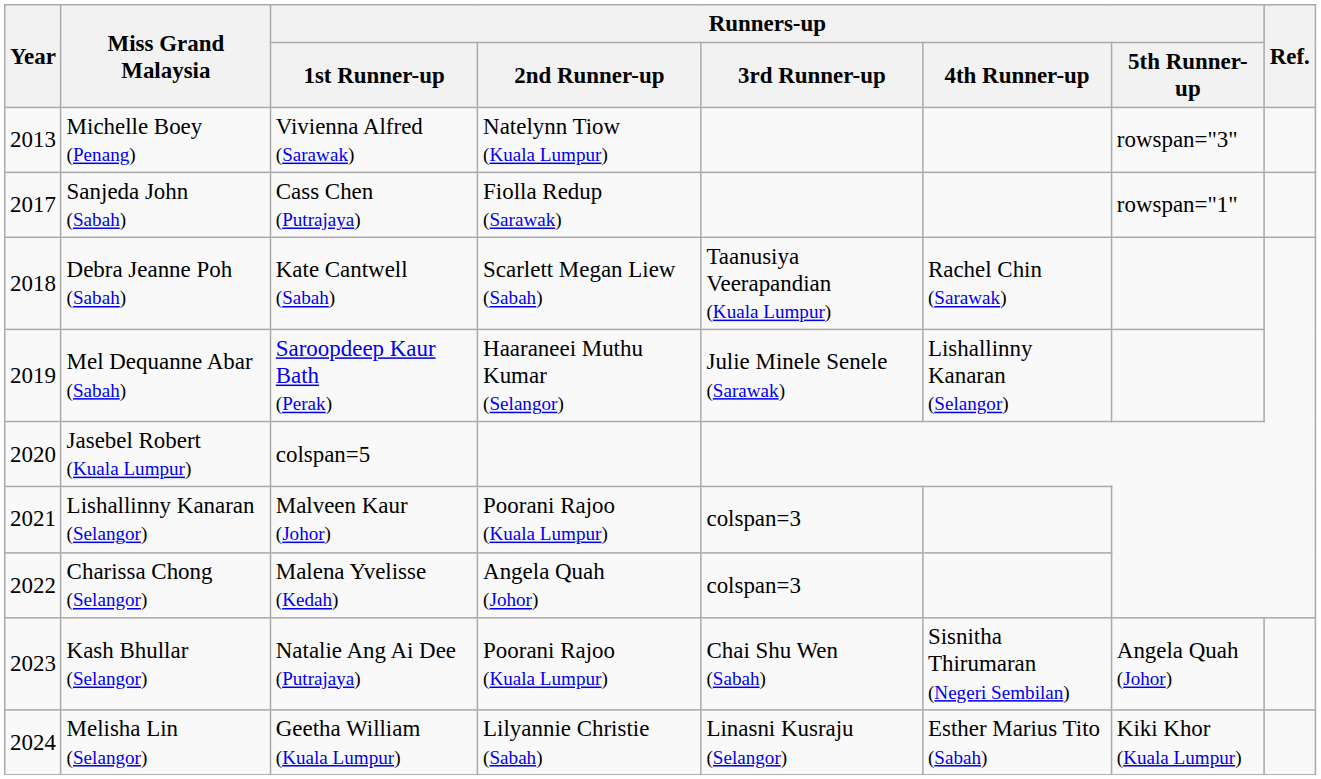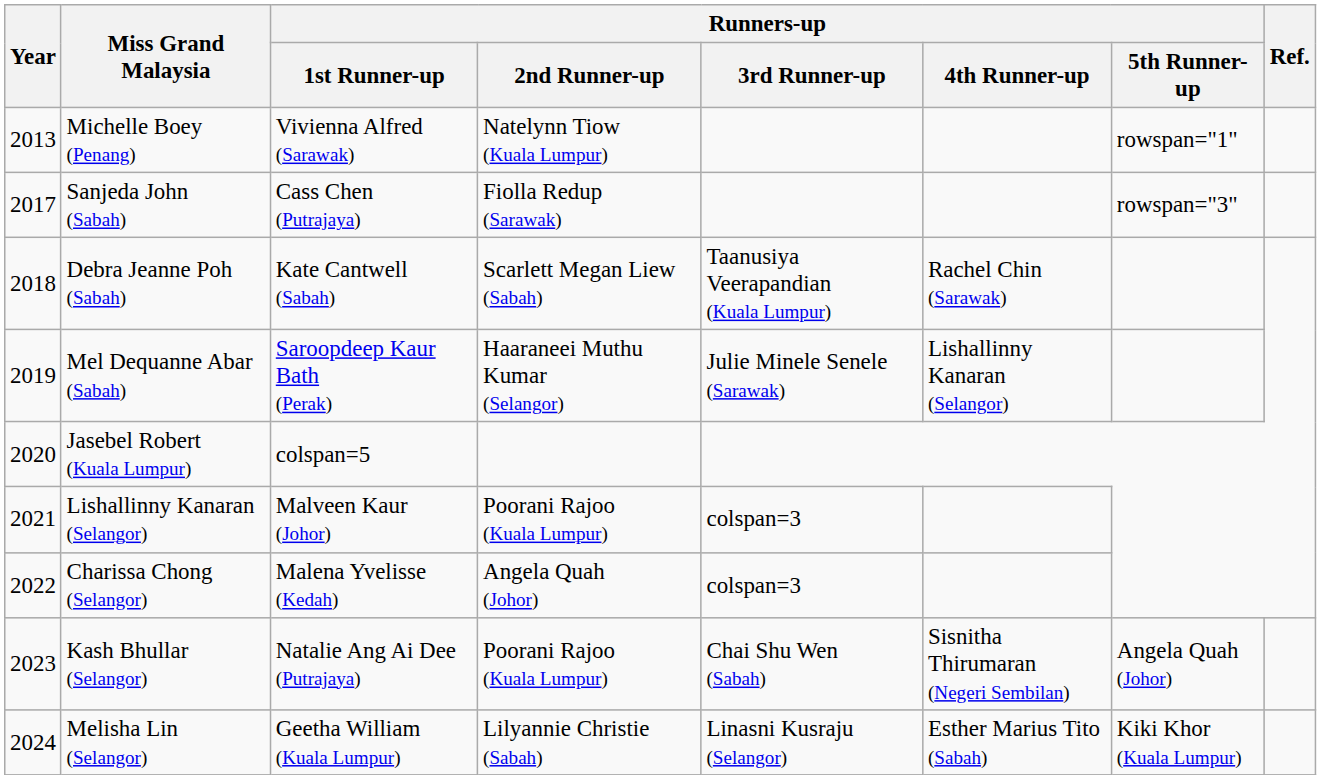(1177, 140) rowspan="3" -> (1177, 140) rowspan="1"
(1177, 205) rowspan="1" -> (1177, 205) rowspan="3"
